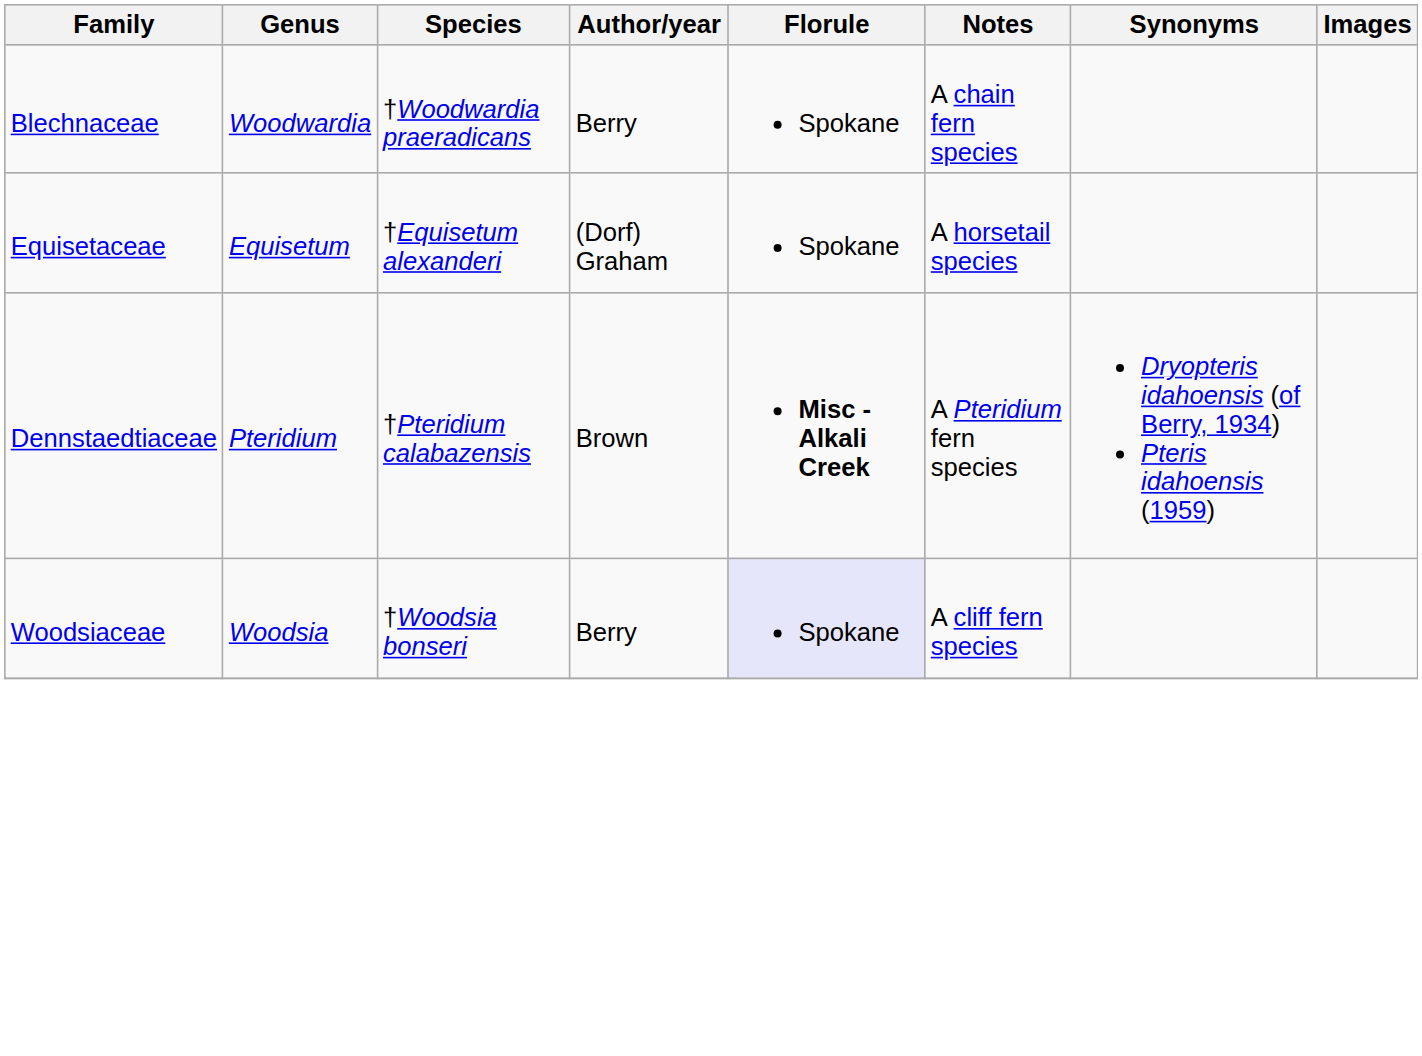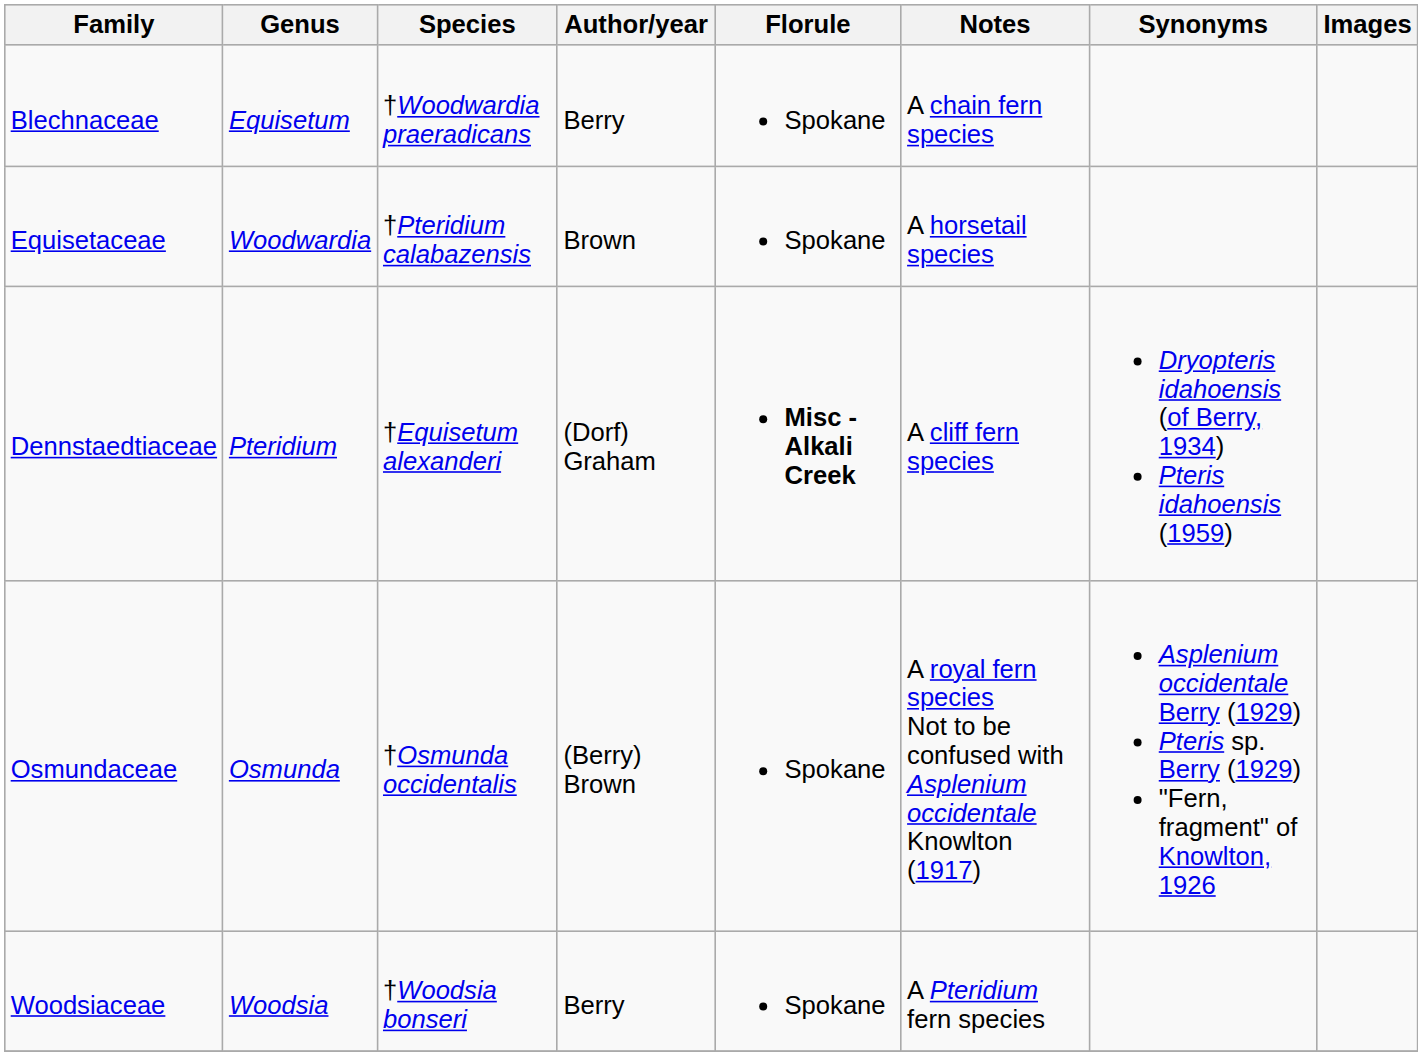(300, 123) Woodwardia -> (289, 119) Equisetum
(289, 246) Equisetum -> (300, 240) Woodwardia
(451, 246) †Equisetum alexanderi -> (457, 240) †Pteridium calabazensis
(622, 246) (Dorf) Graham -> (600, 240) Brown
(457, 439) †Pteridium calabazensis -> (451, 447) †Equisetum alexanderi
(612, 439) Brown -> (610, 447) (Dorf) Graham
(996, 439) A Pteridium fern species -> (963, 447) A cliff fern species
+ row: (94, 769)
(827, 632) lavender background -> (808, 1006) no background
(987, 632) A cliff fern species -> (976, 1005) A Pteridium fern species
